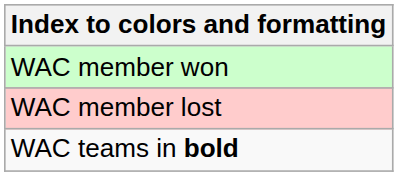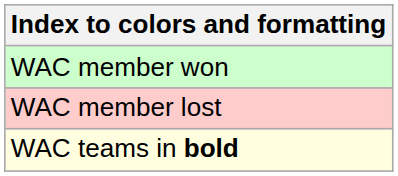(125, 149) no background -> (125, 149) lightyellow background
